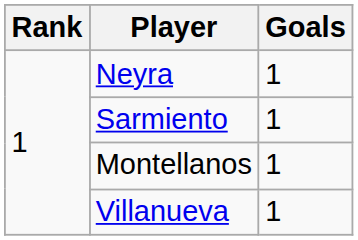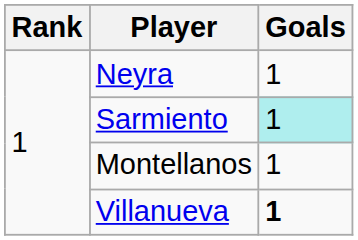(273, 119) no background -> (273, 119) paleturquoise background
(273, 211) normal -> (273, 211) bold
